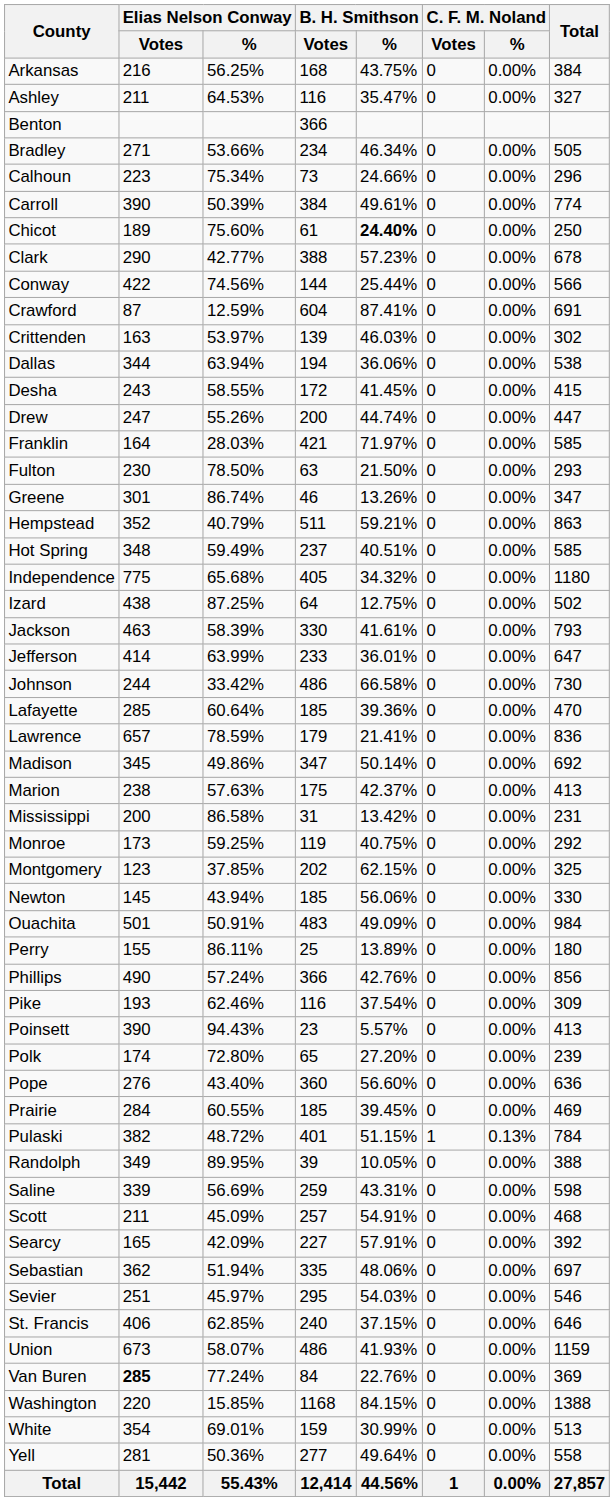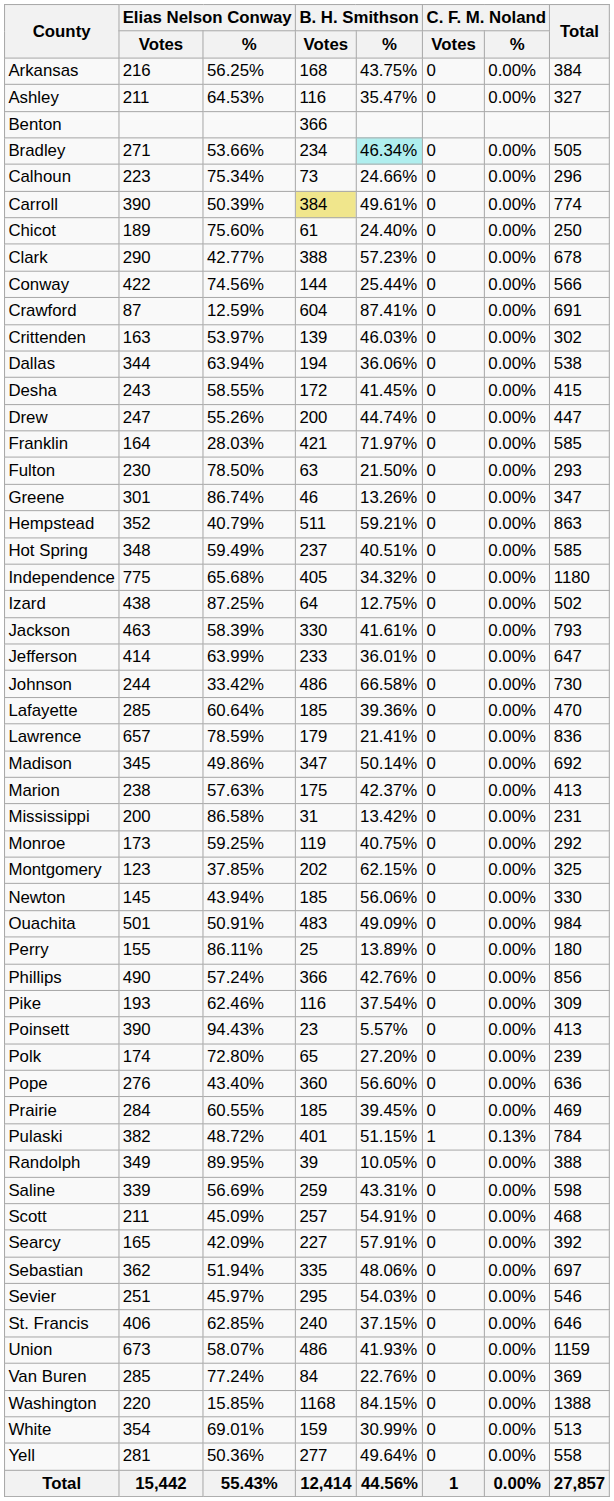(389, 151) no background -> (389, 151) paleturquoise background
(313, 204) no background -> (313, 204) khaki background
(389, 230) bold -> (389, 230) normal
(137, 1376) bold -> (137, 1376) normal
